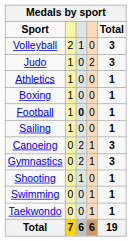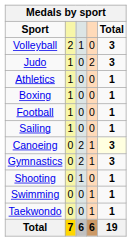(81, 112) bold -> (81, 112) normal
(112, 145) no background -> (112, 145) lightyellow background
